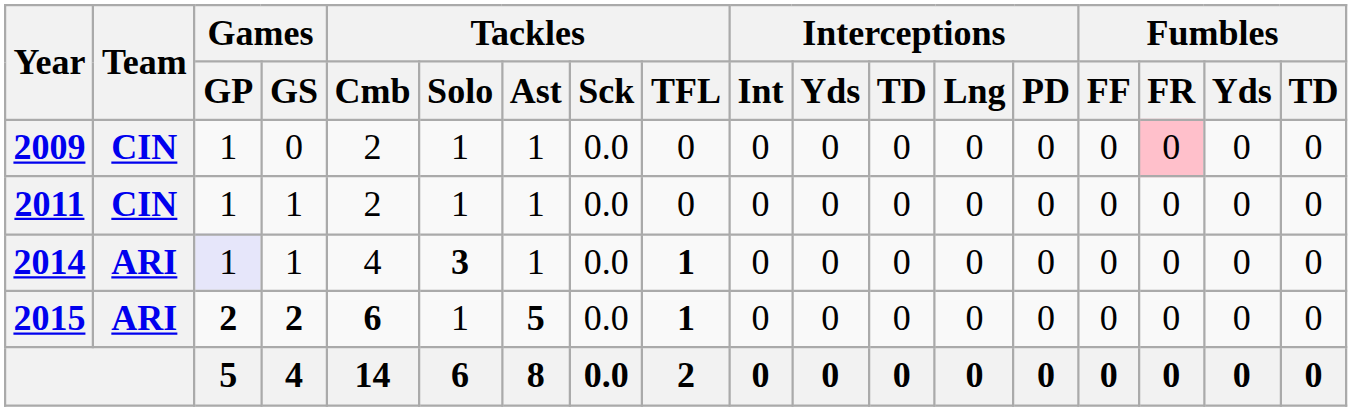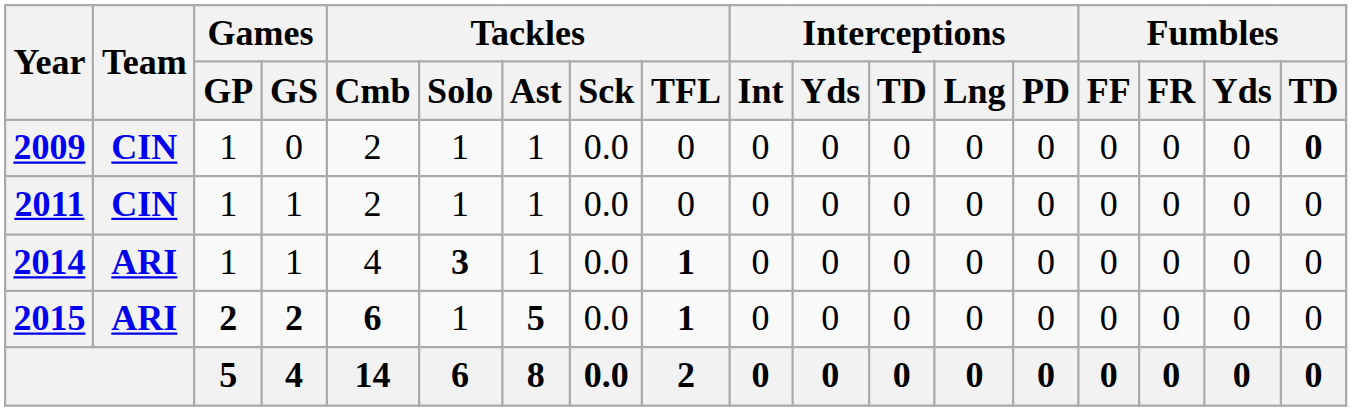(1171, 147) pink background -> (1171, 147) no background
(1313, 147) normal -> (1313, 147) bold
(228, 261) lavender background -> (228, 261) no background
